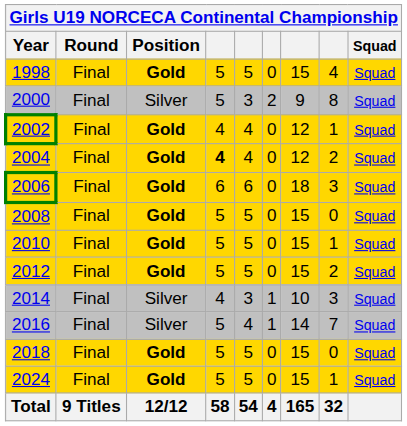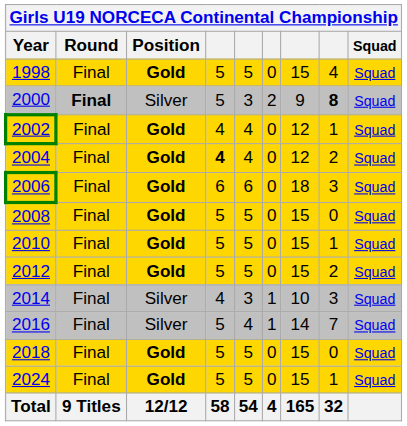(91, 100) normal -> (91, 100) bold
(333, 100) normal -> (333, 100) bold
